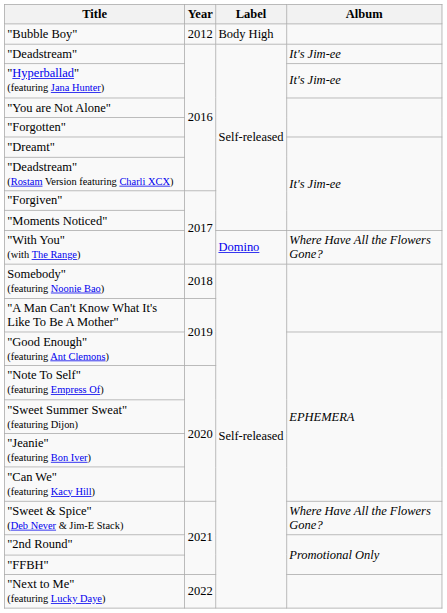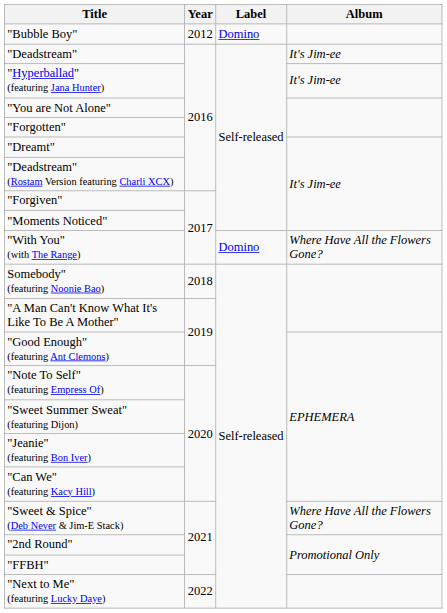(246, 34) Body High -> (239, 34) Domino
